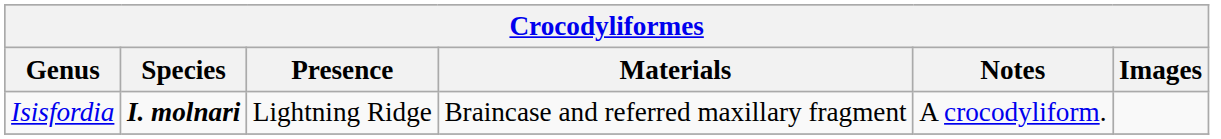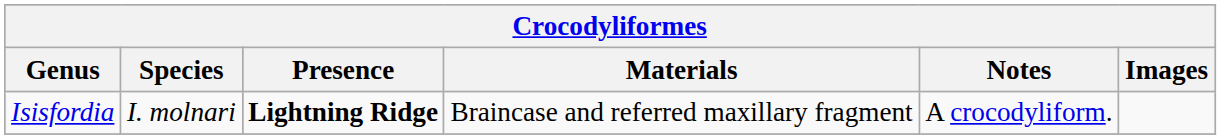(184, 112) bold -> (181, 112) normal
(342, 112) normal -> (343, 112) bold
